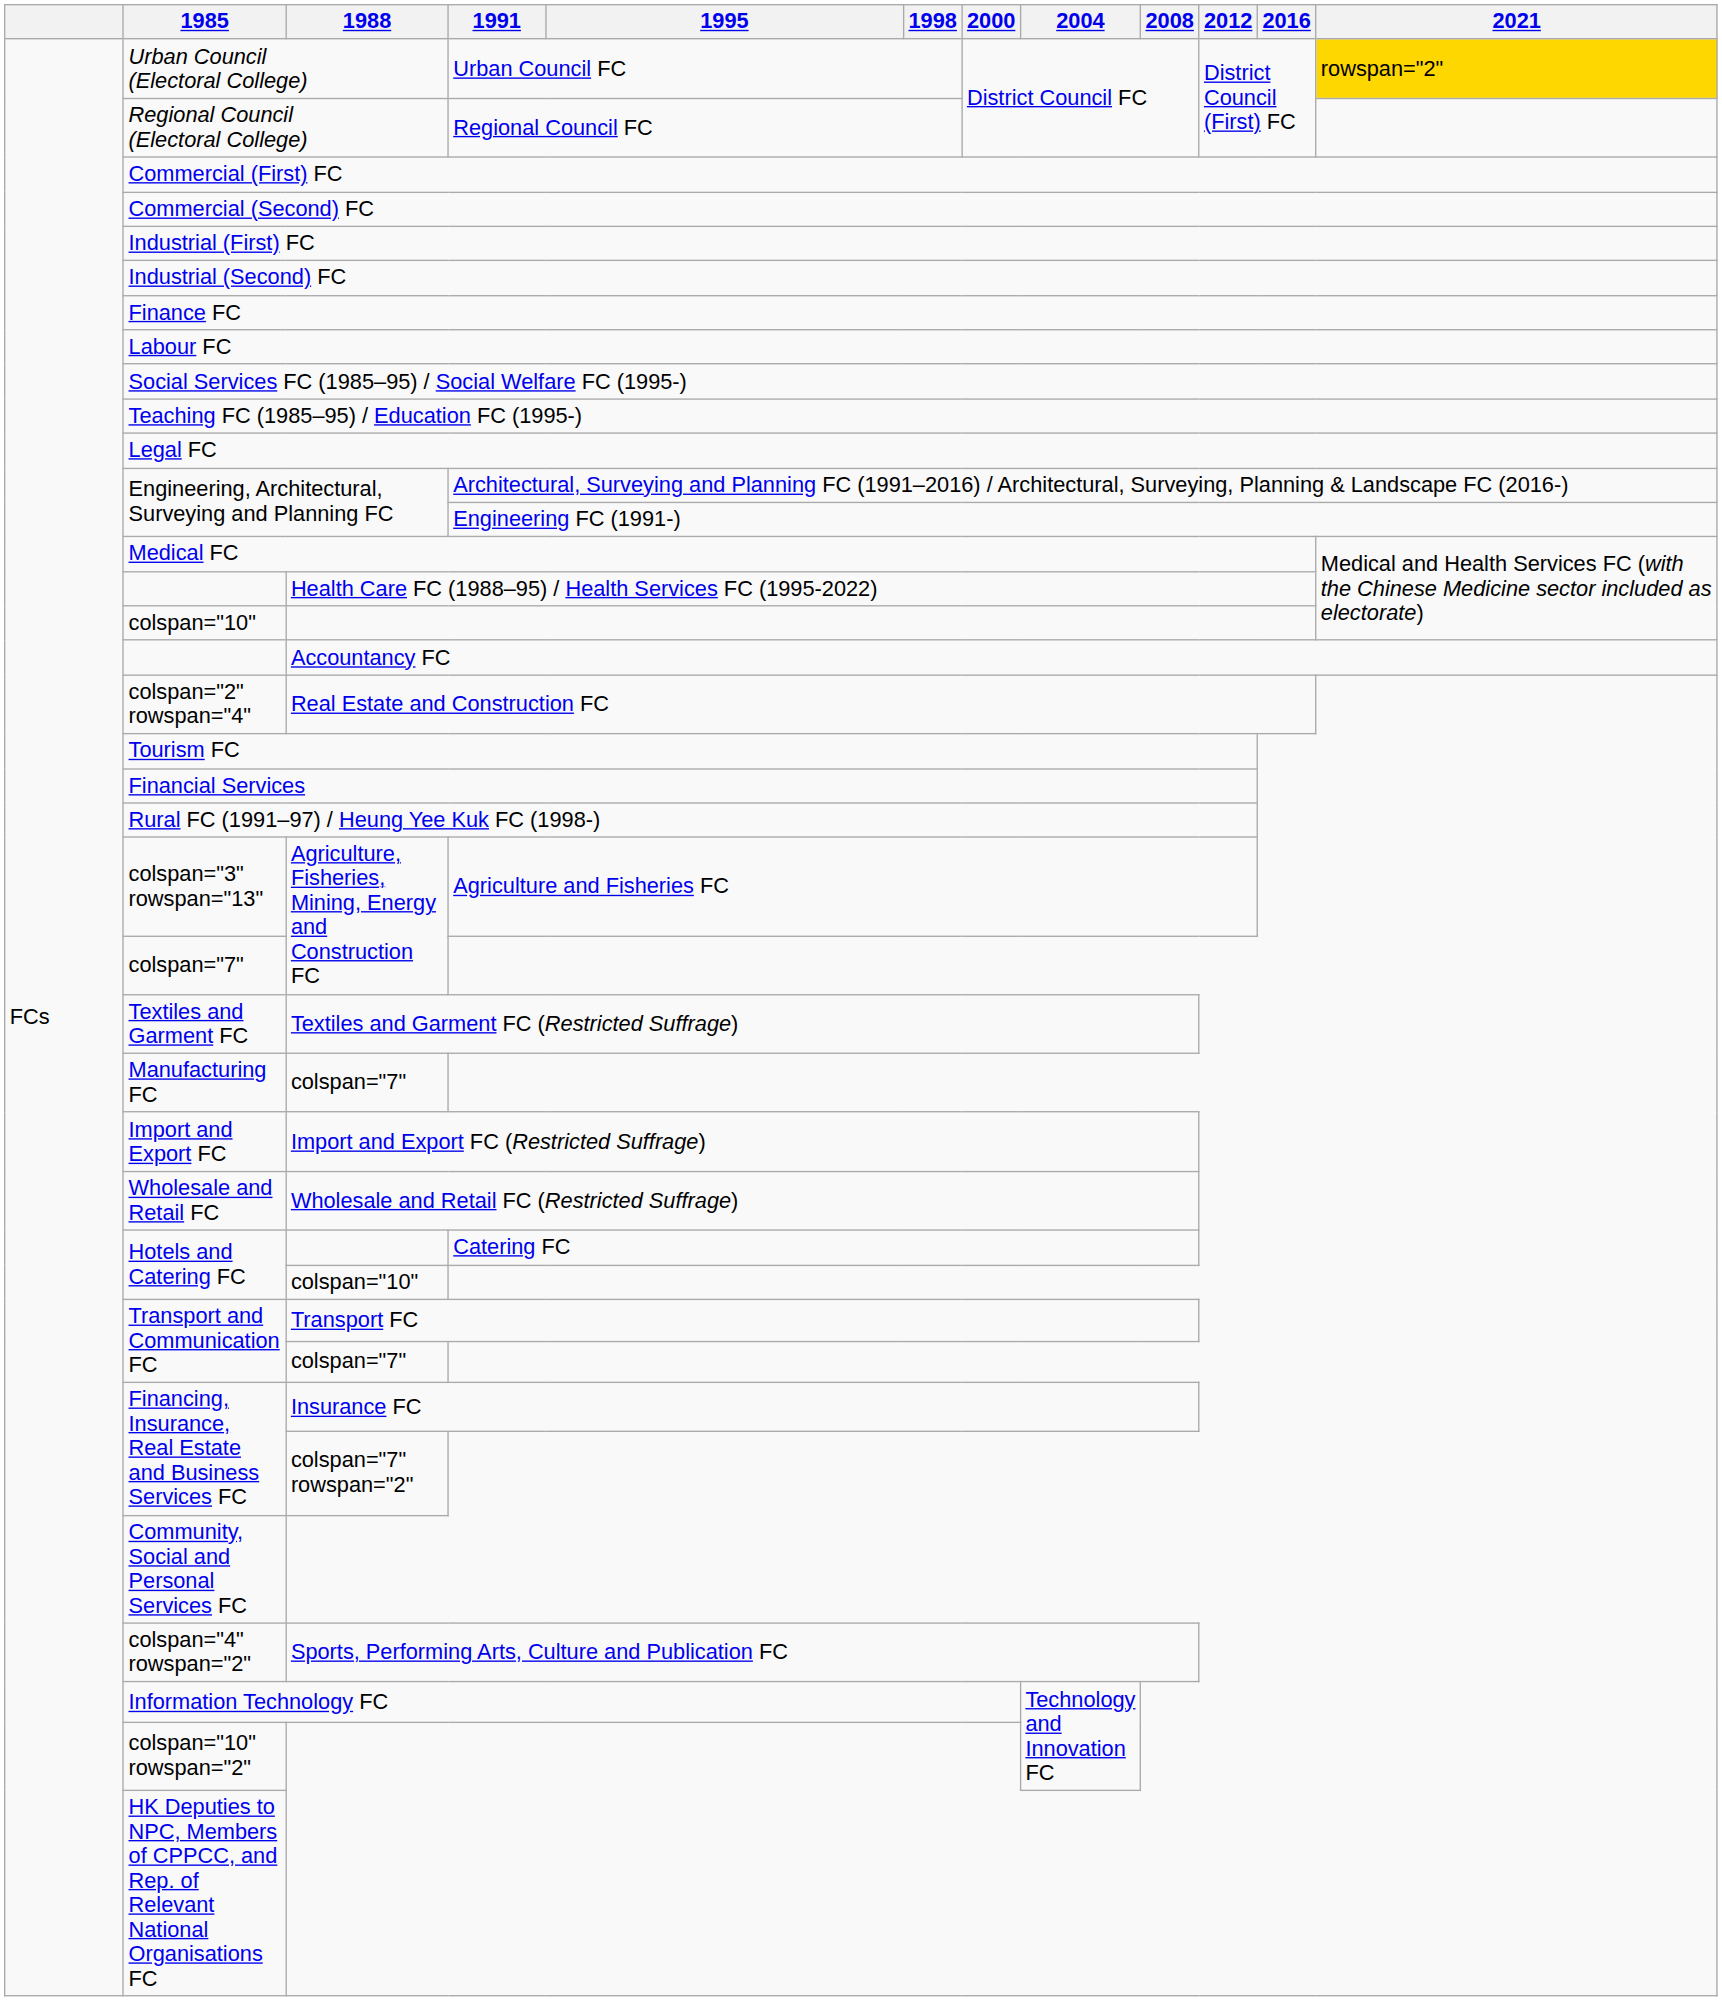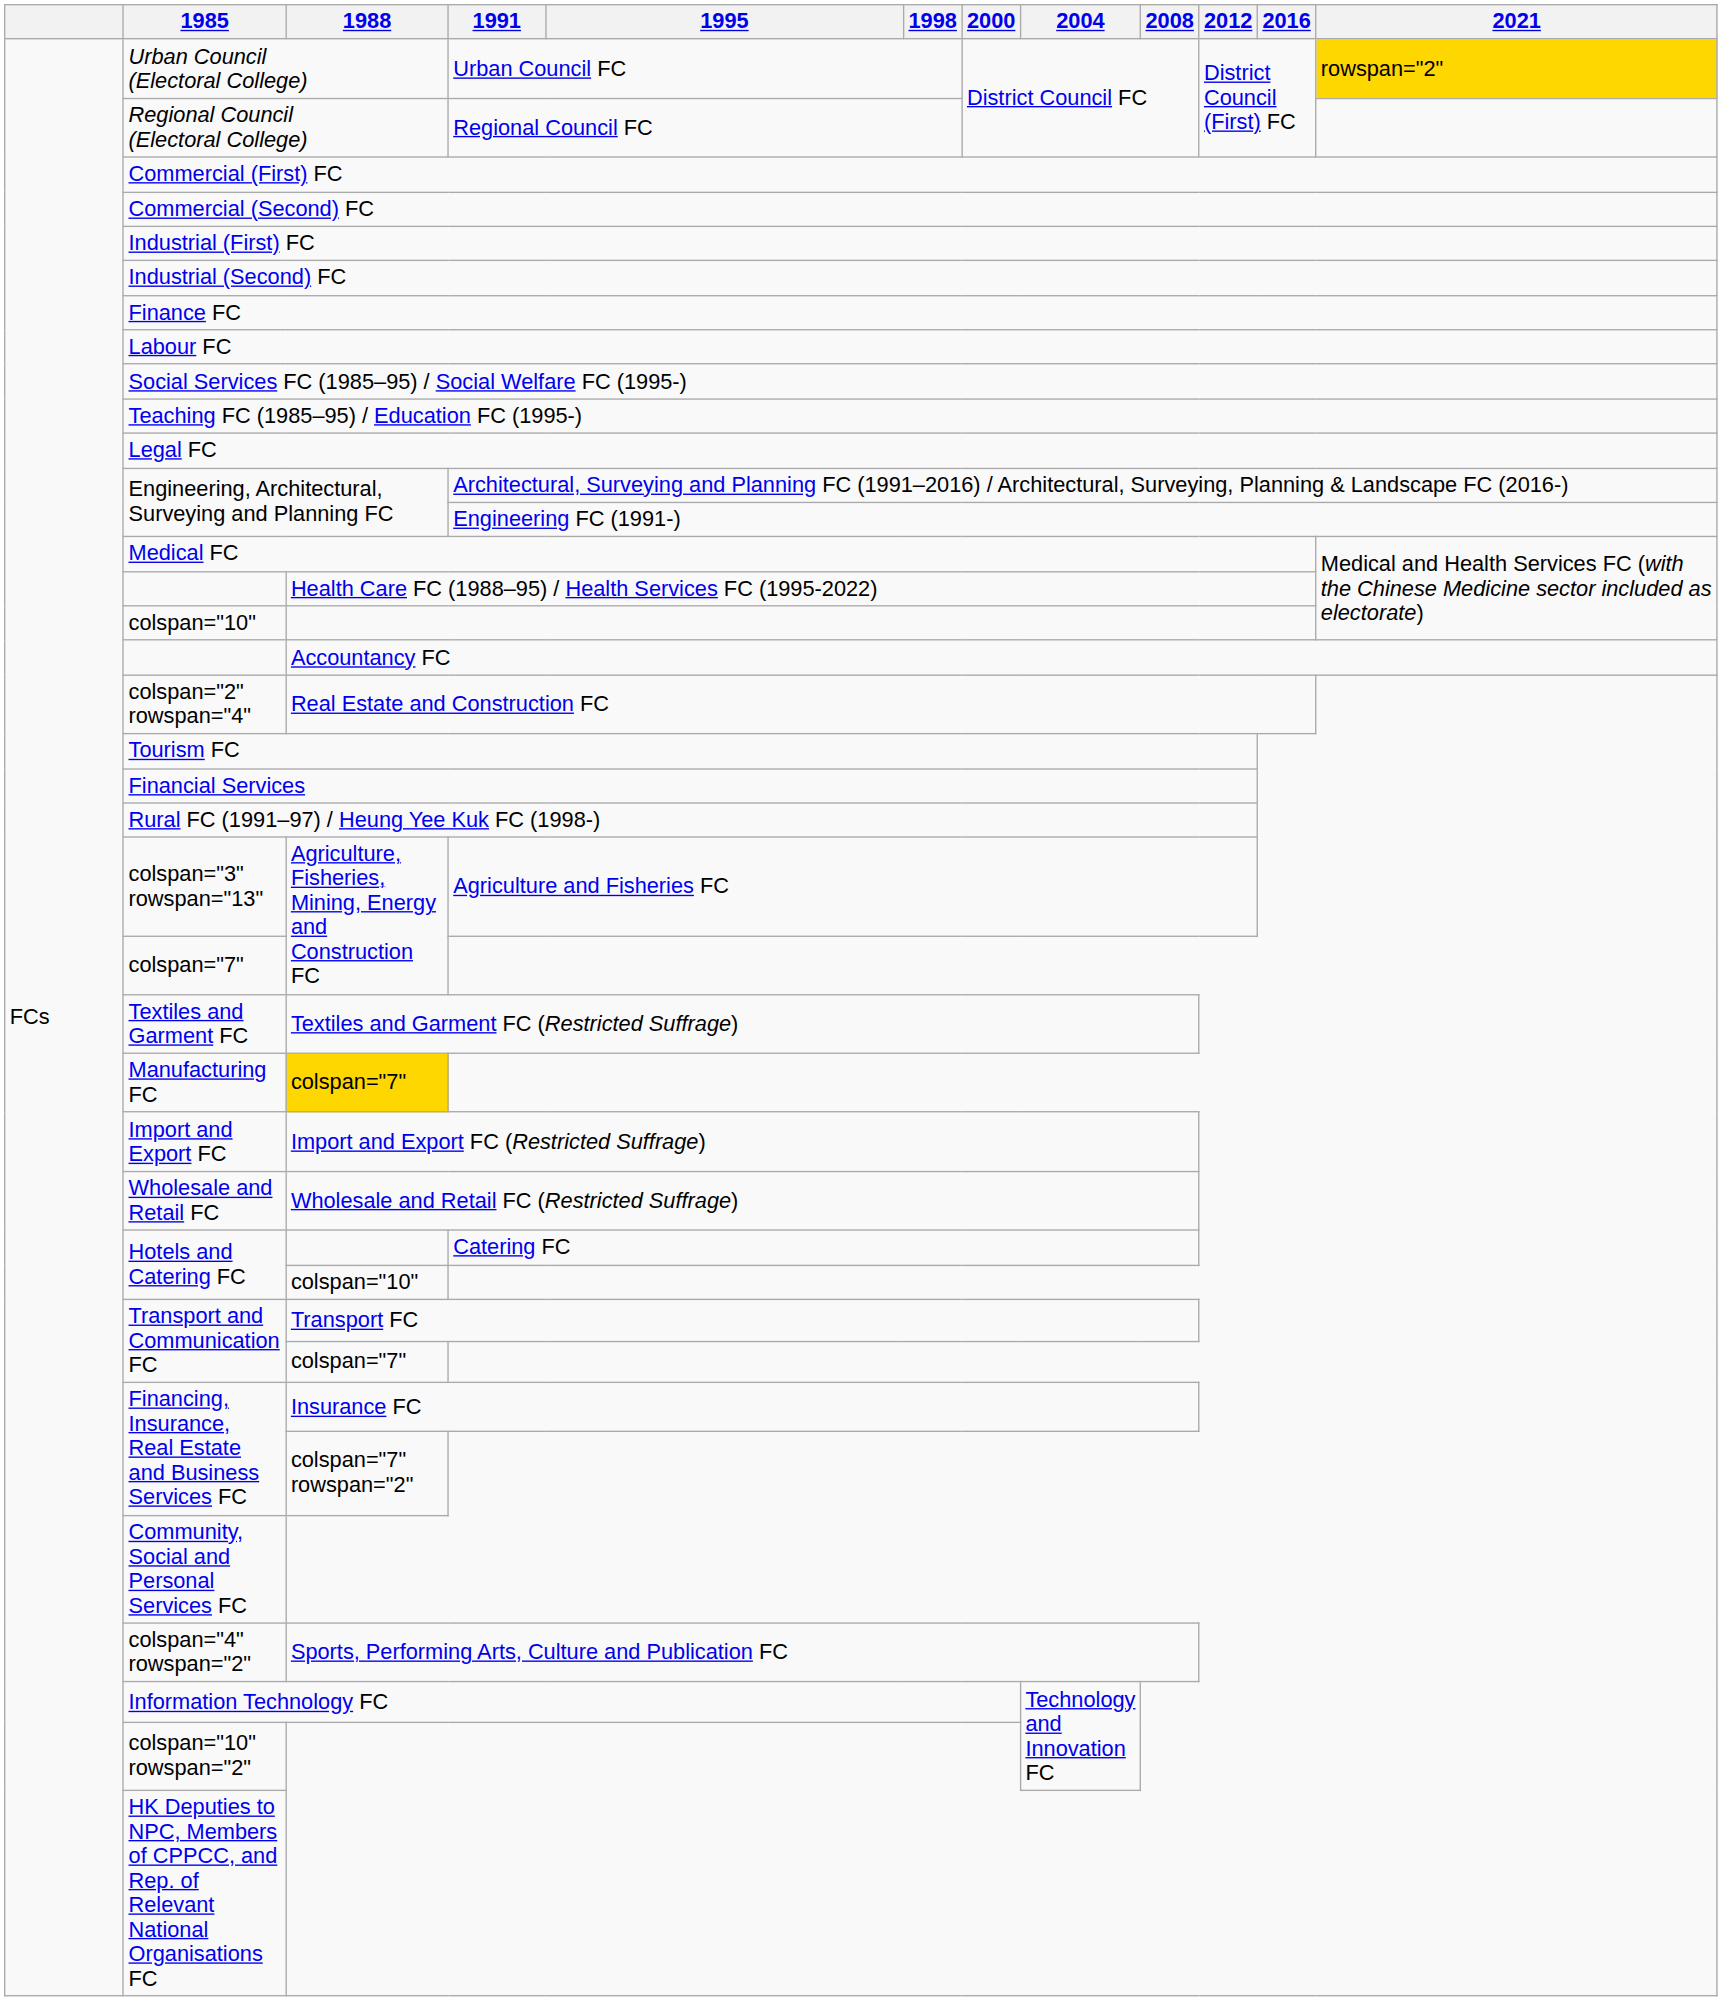(349, 1082) no background -> (349, 1082) gold background
